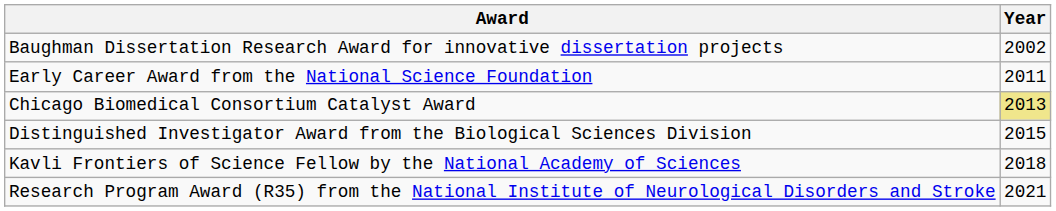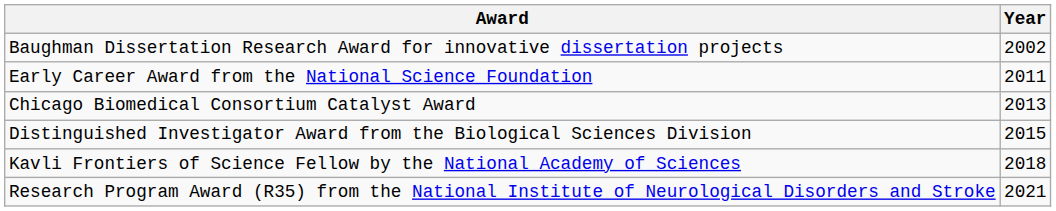(1025, 106) khaki background -> (1025, 106) no background
